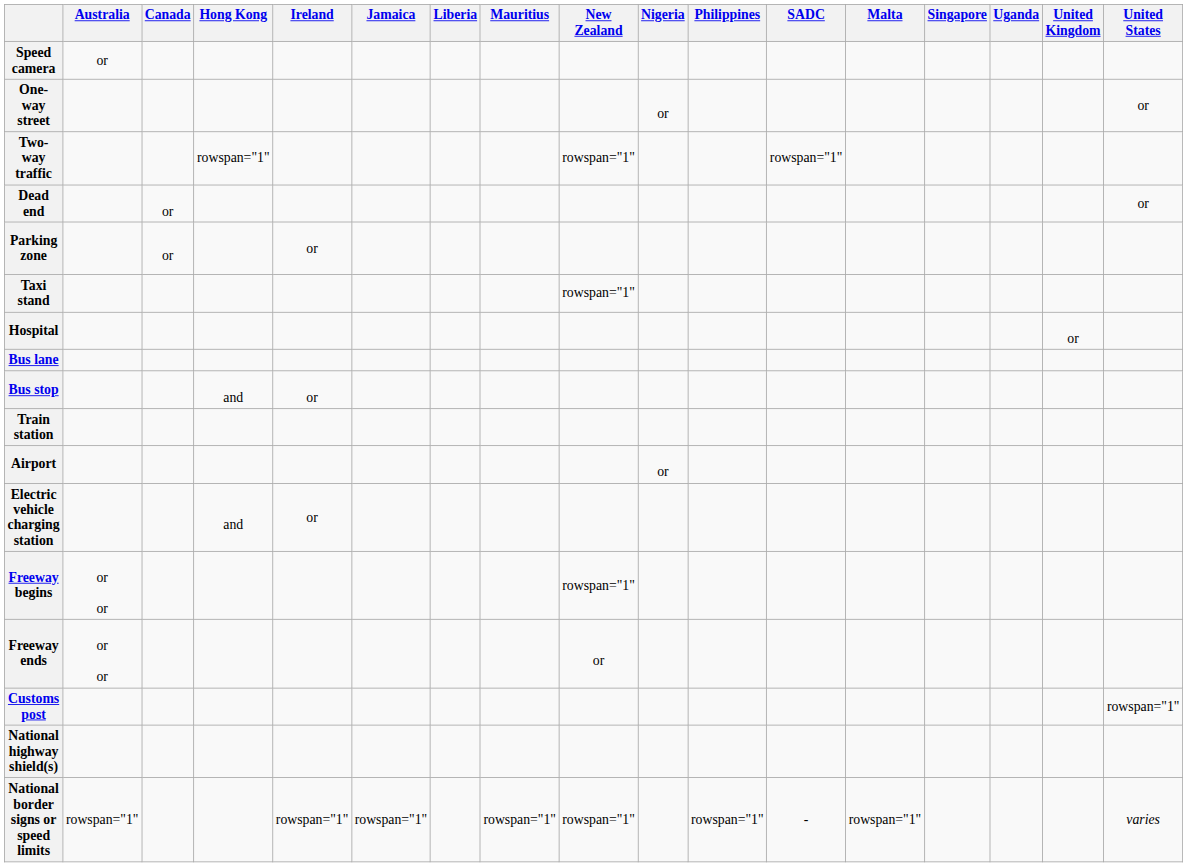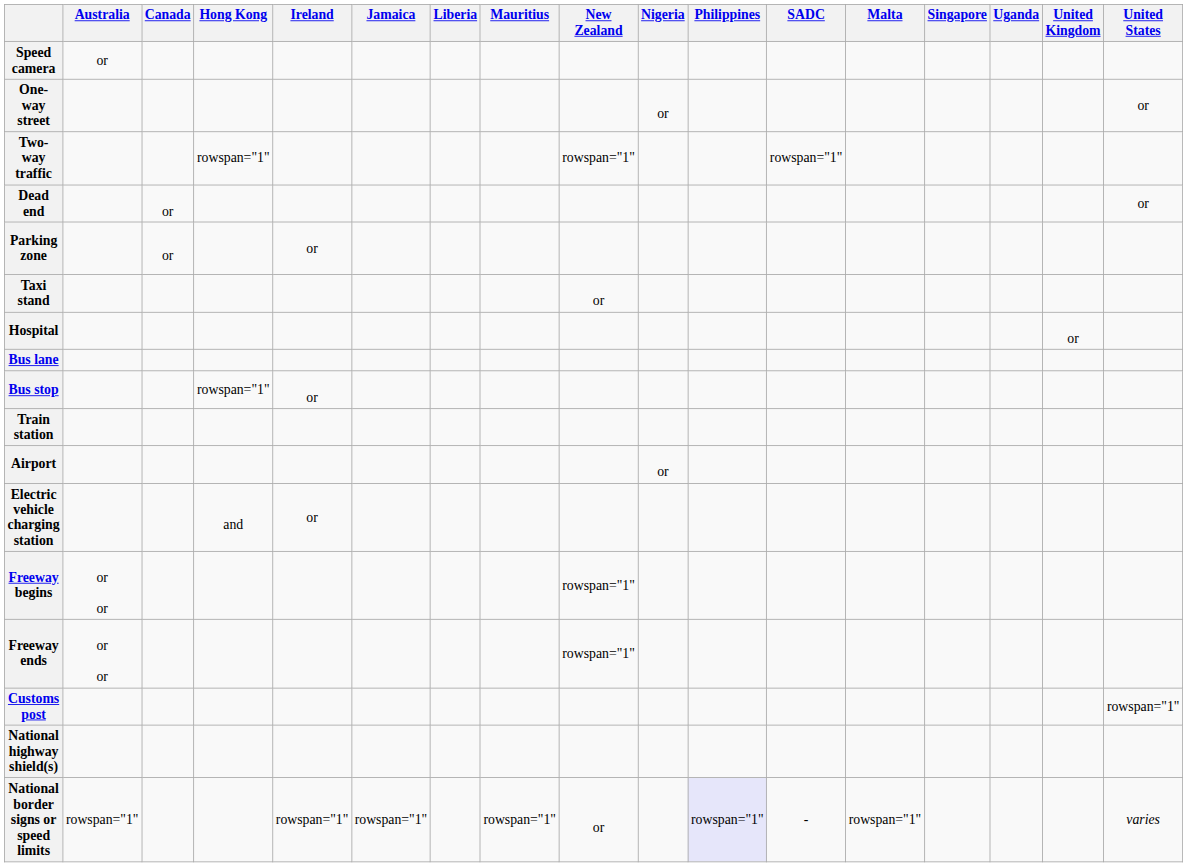(599, 293) rowspan="1" -> (599, 301) or
(233, 397) and -> (233, 389) rowspan="1"
(599, 661) or -> (599, 653) rowspan="1"
(599, 819) rowspan="1" -> (599, 827) or
(727, 819) no background -> (727, 819) lavender background
